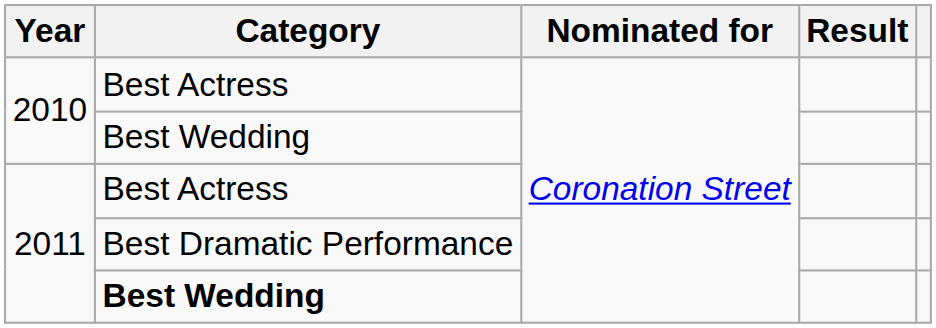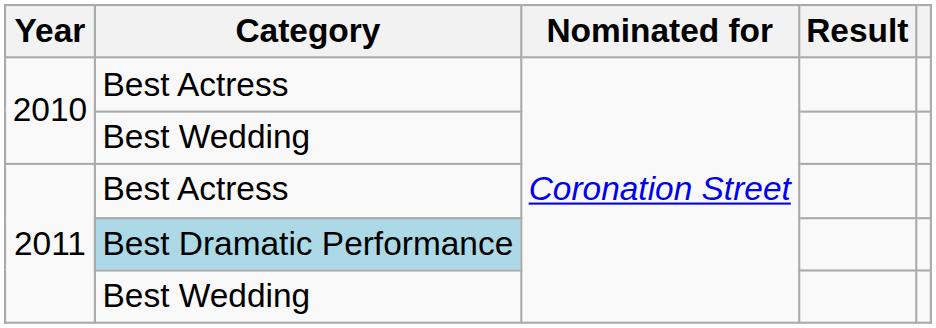(308, 243) no background -> (308, 243) lightblue background
(214, 296) bold -> (206, 296) normal
